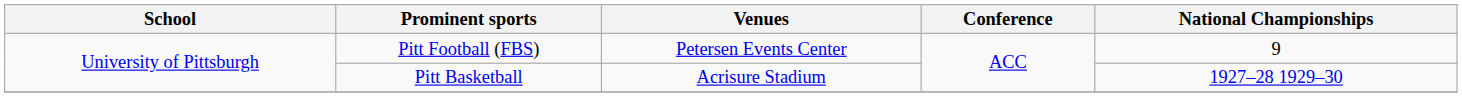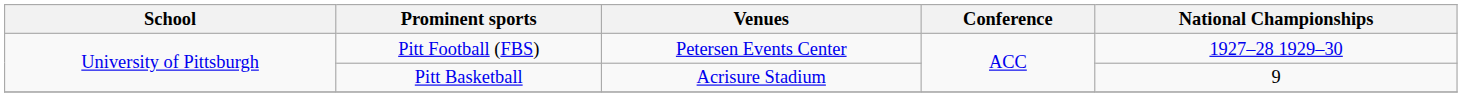(1276, 48) 9 -> (1276, 48) 1927–28 1929–30
(1276, 77) 1927–28 1929–30 -> (1276, 77) 9
